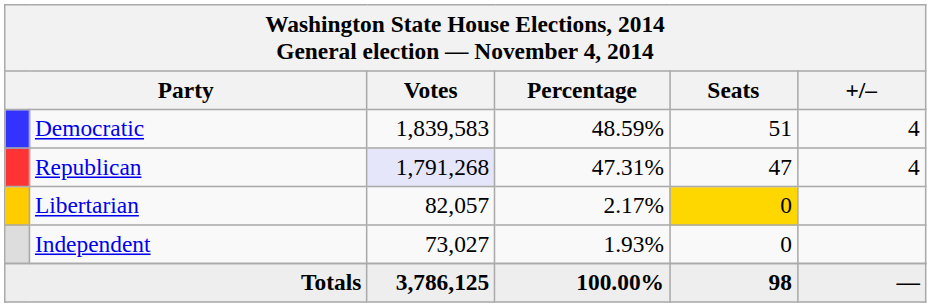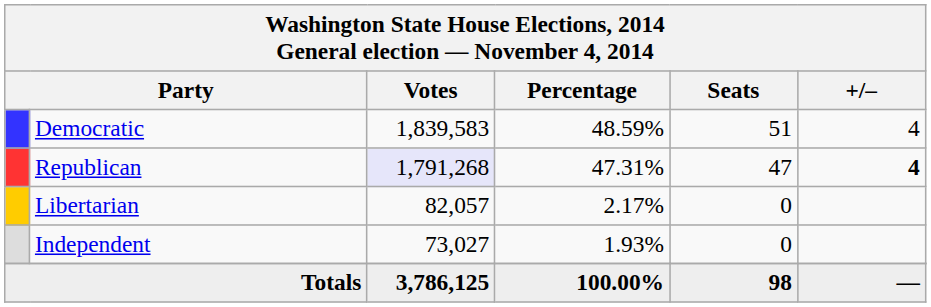(914, 167) normal -> (914, 167) bold
(786, 206) gold background -> (786, 206) no background
